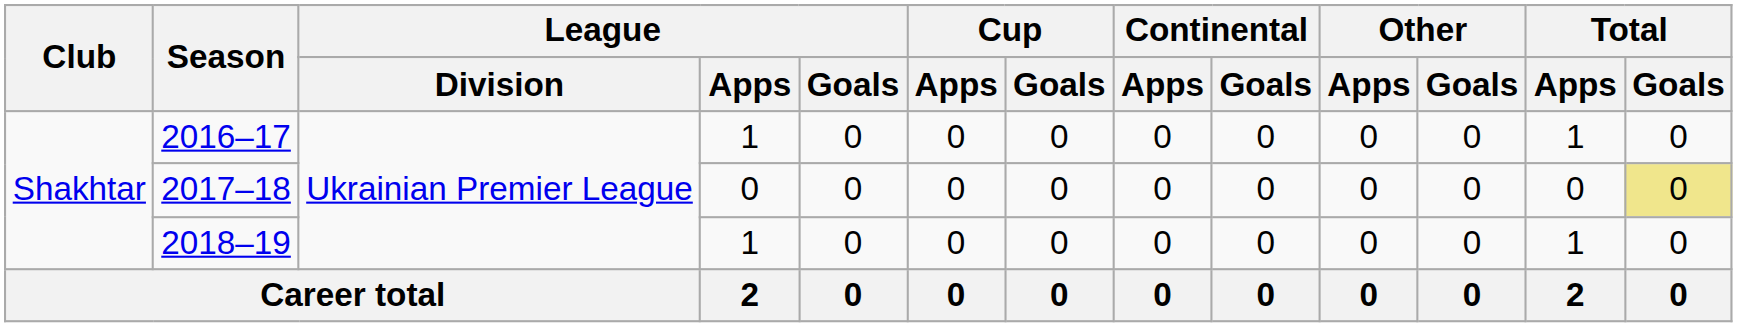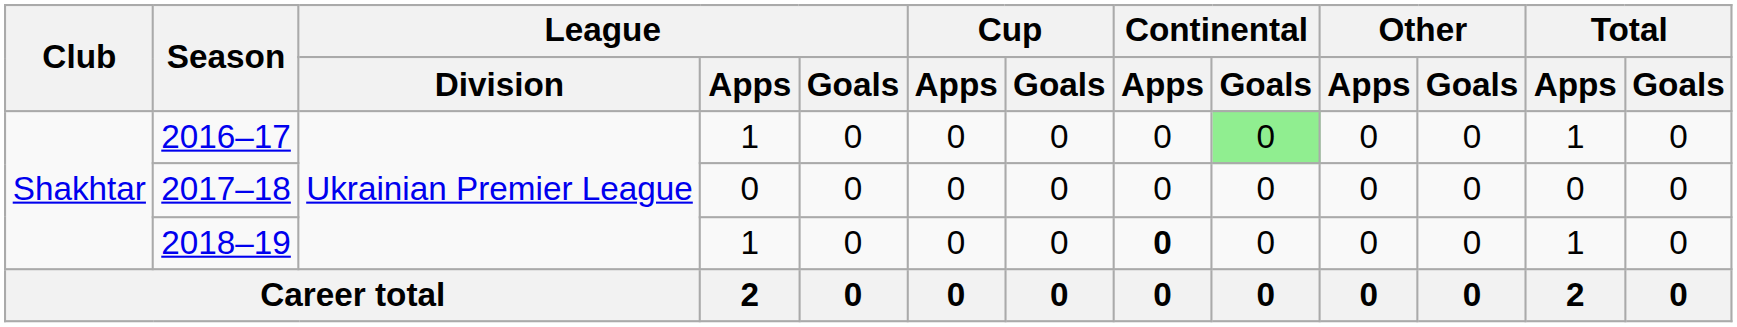(1266, 136) no background -> (1266, 136) lightgreen background
(1678, 189) khaki background -> (1678, 189) no background
(1162, 242) normal -> (1162, 242) bold
